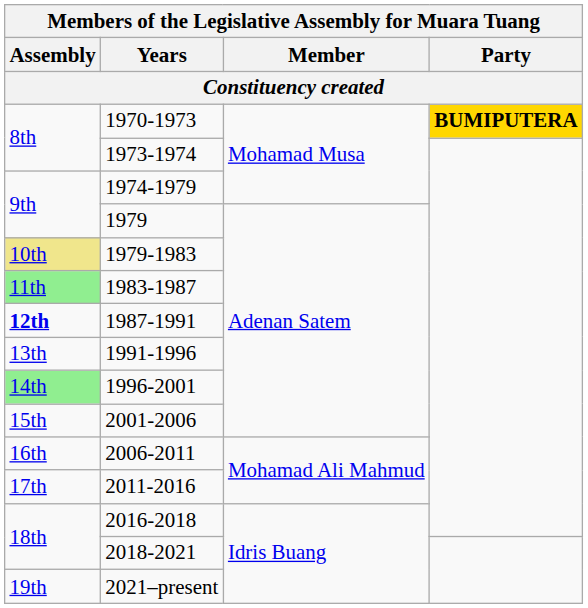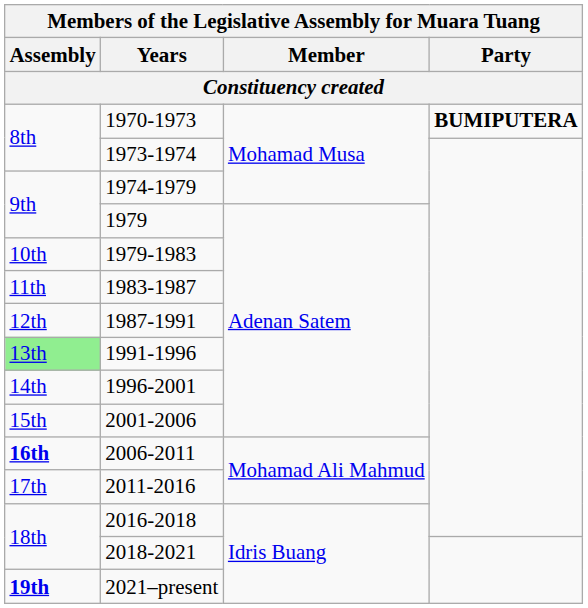(506, 120) gold background -> (506, 120) no background
(28, 253) khaki background -> (28, 253) no background
(28, 287) lightgreen background -> (28, 287) no background
(29, 320) bold -> (28, 320) normal
(28, 353) no background -> (28, 353) lightgreen background
(28, 386) lightgreen background -> (28, 386) no background
(28, 453) normal -> (29, 453) bold
(28, 586) normal -> (29, 586) bold
